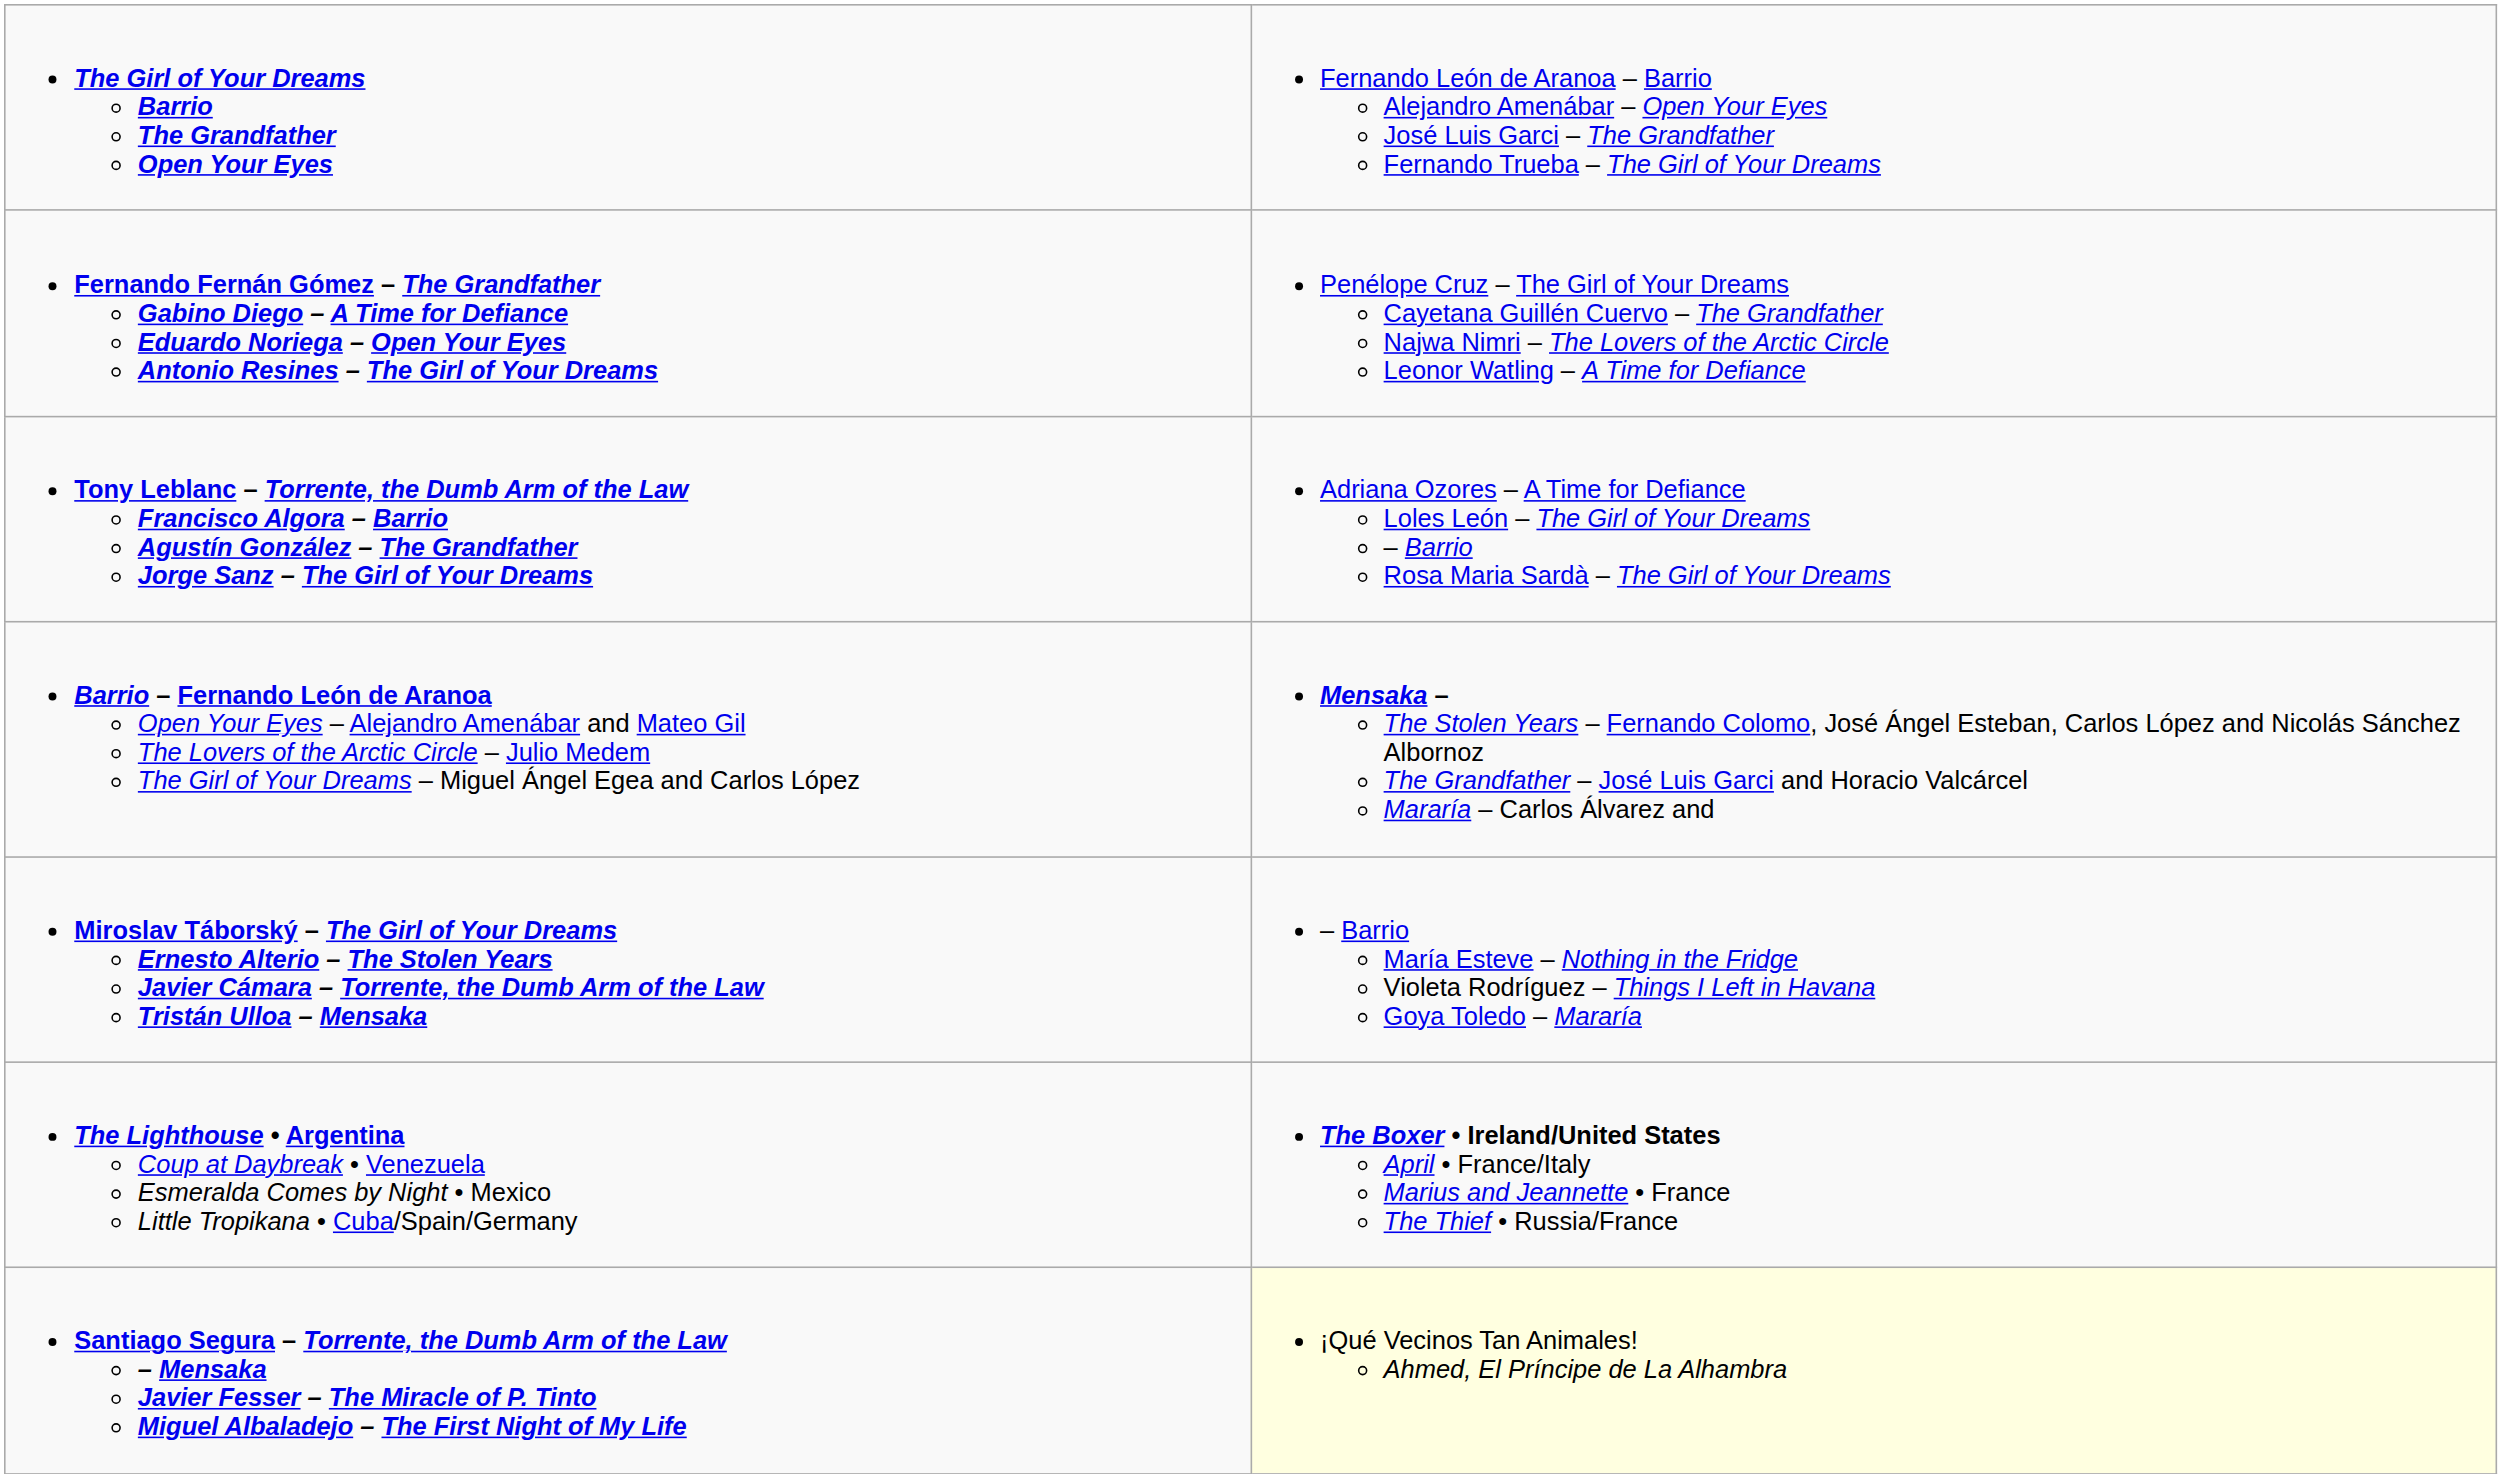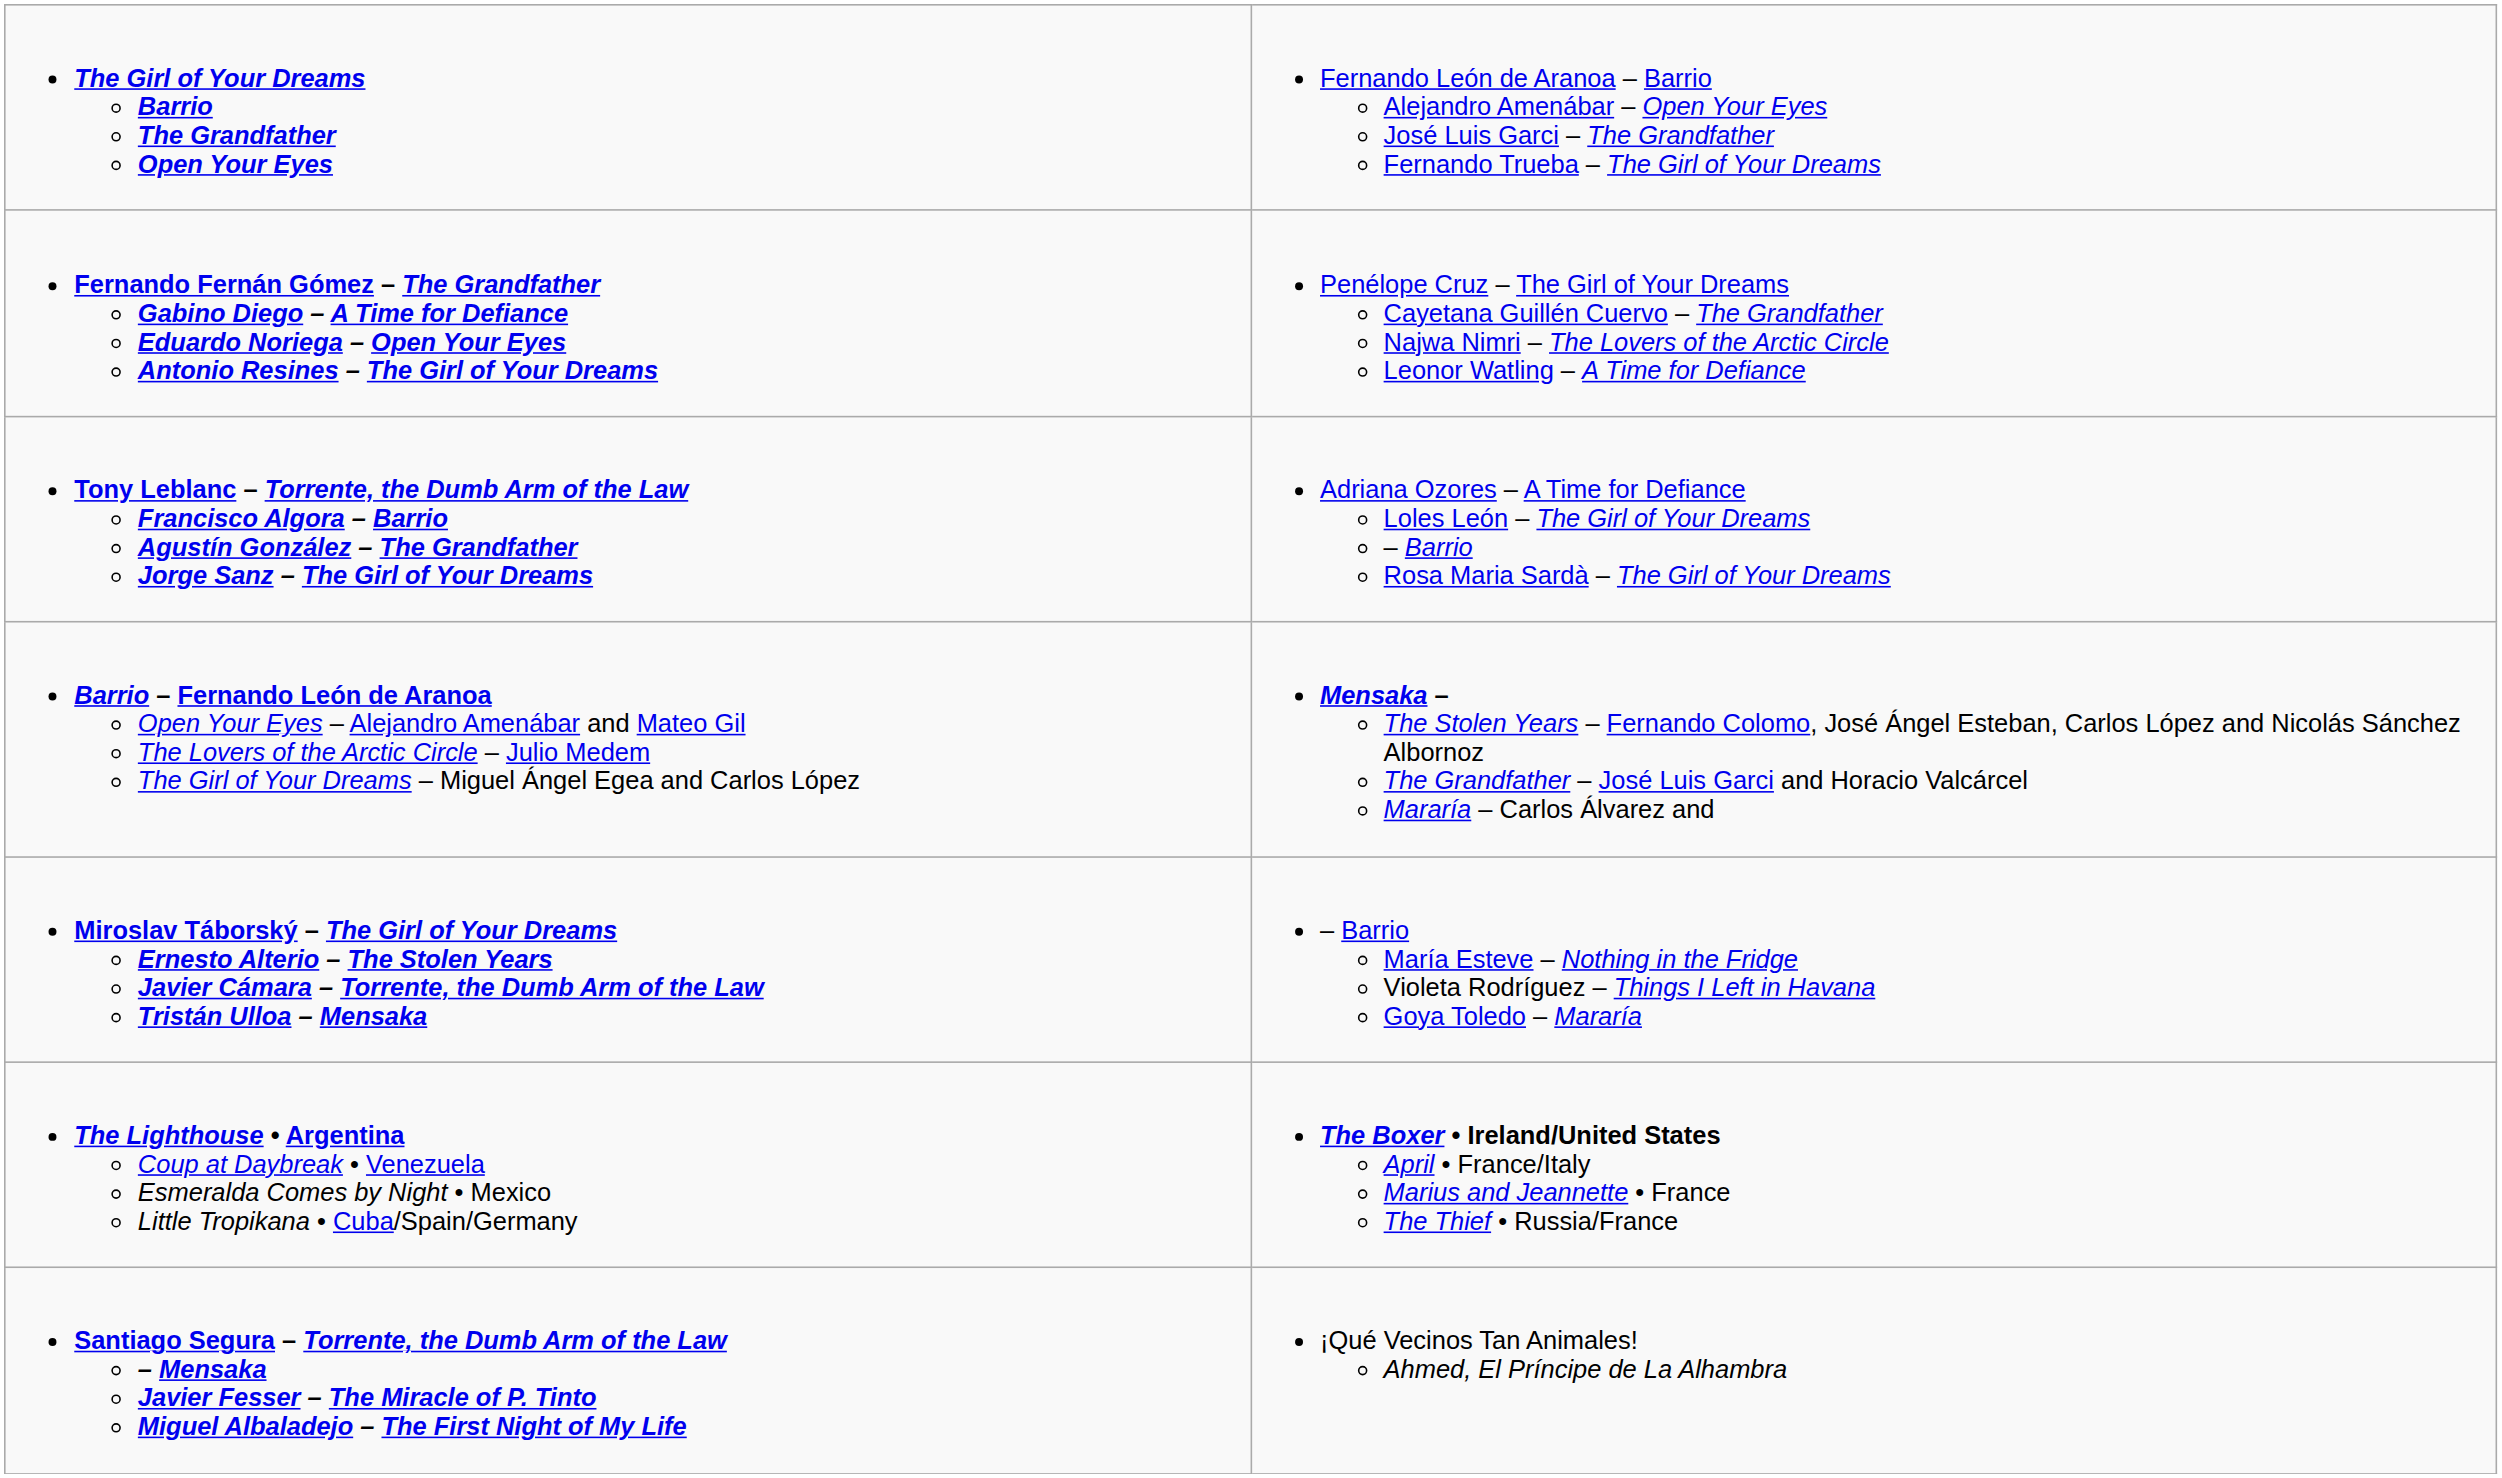(1873, 1356) lightyellow background -> (1873, 1356) no background
